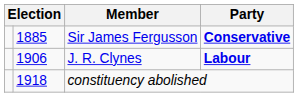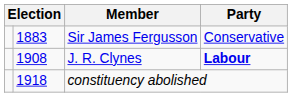(32, 37) 1885 -> (32, 37) 1883
(247, 37) bold -> (244, 37) normal
(32, 59) 1906 -> (32, 59) 1908
